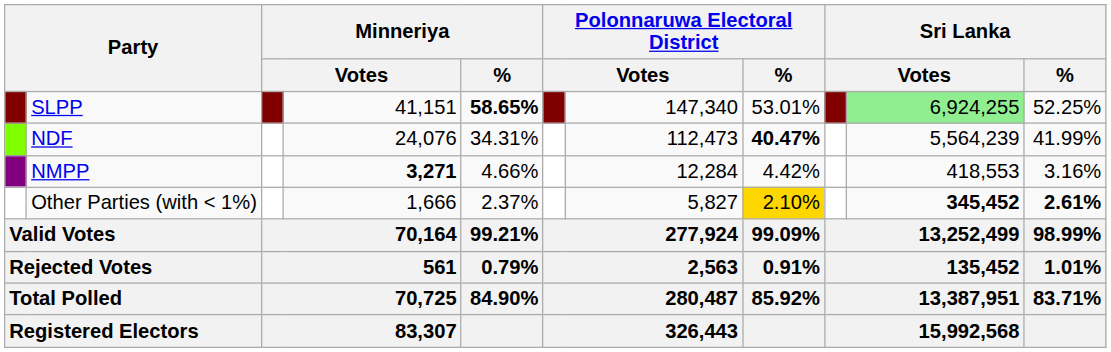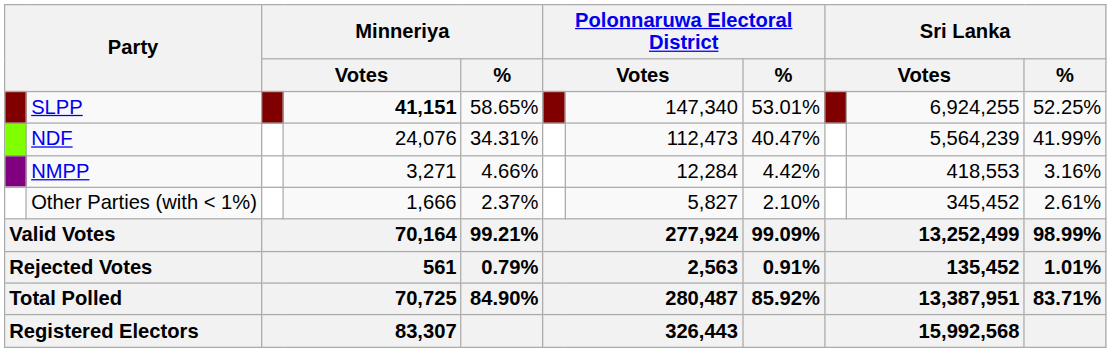(426, 107) normal -> (426, 107) bold
(504, 107) bold -> (504, 107) normal
(975, 107) lightgreen background -> (975, 107) no background
(786, 139) bold -> (786, 139) normal
(431, 171) bold -> (431, 171) normal
(791, 203) gold background -> (791, 203) no background
(983, 203) bold -> (983, 203) normal
(1073, 203) bold -> (1073, 203) normal
